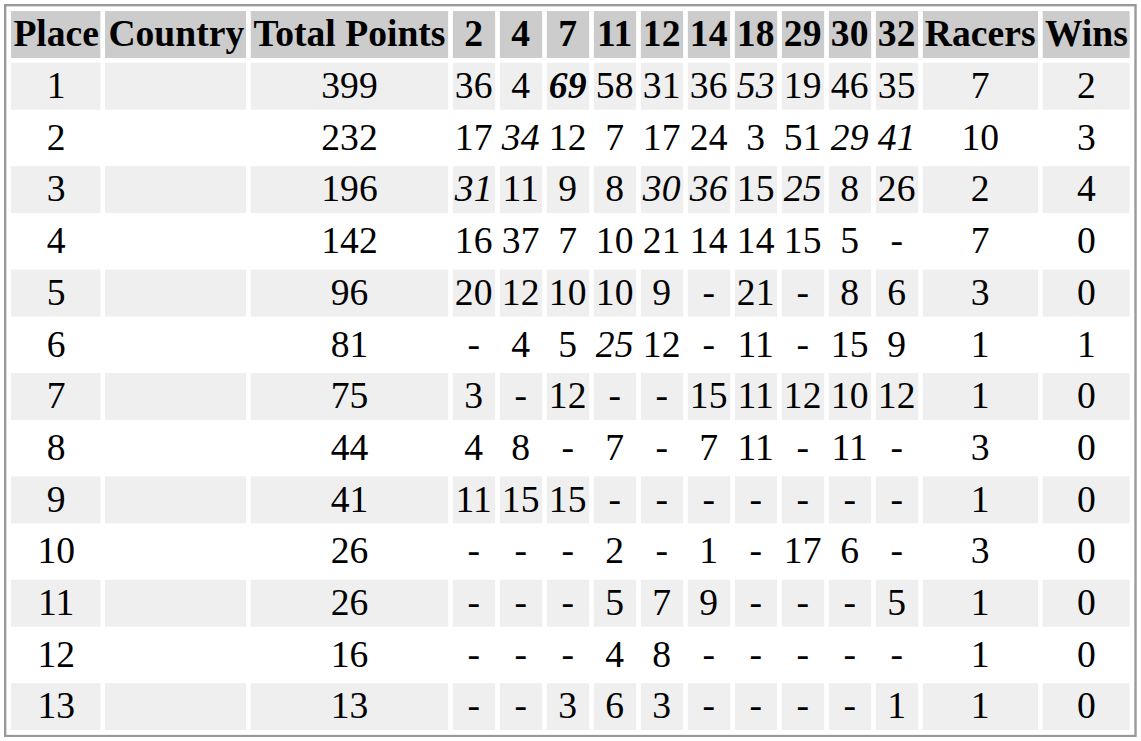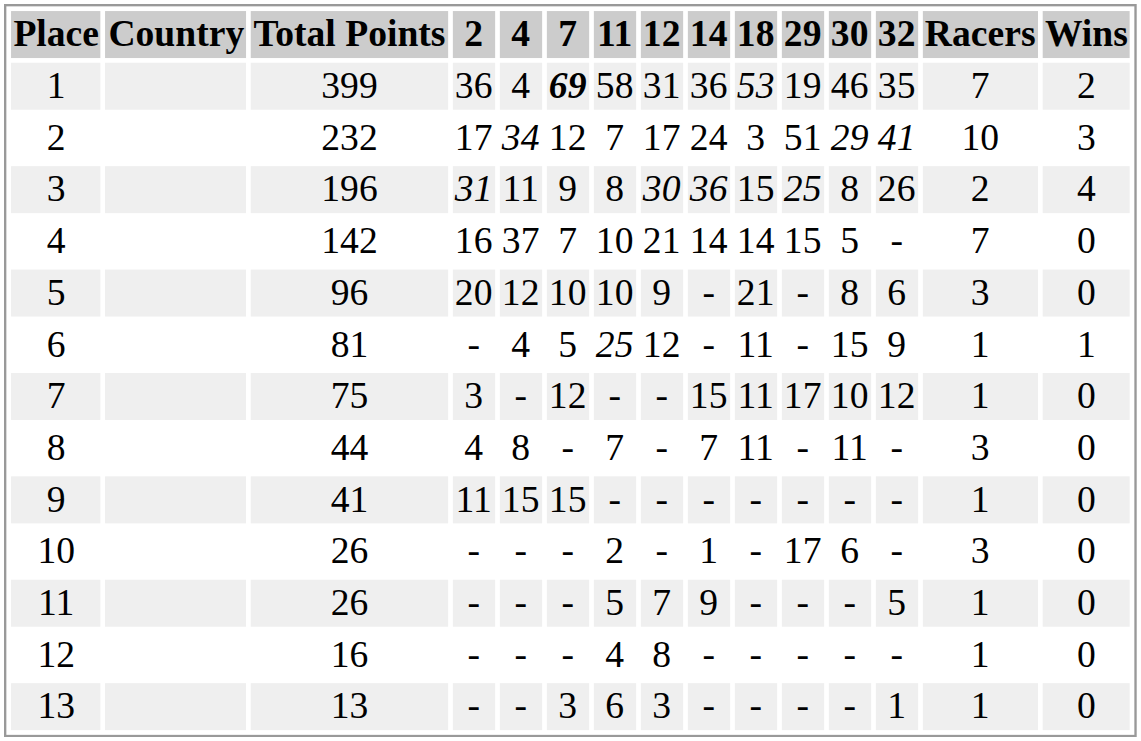(803, 395) 12 -> (803, 395) 17
